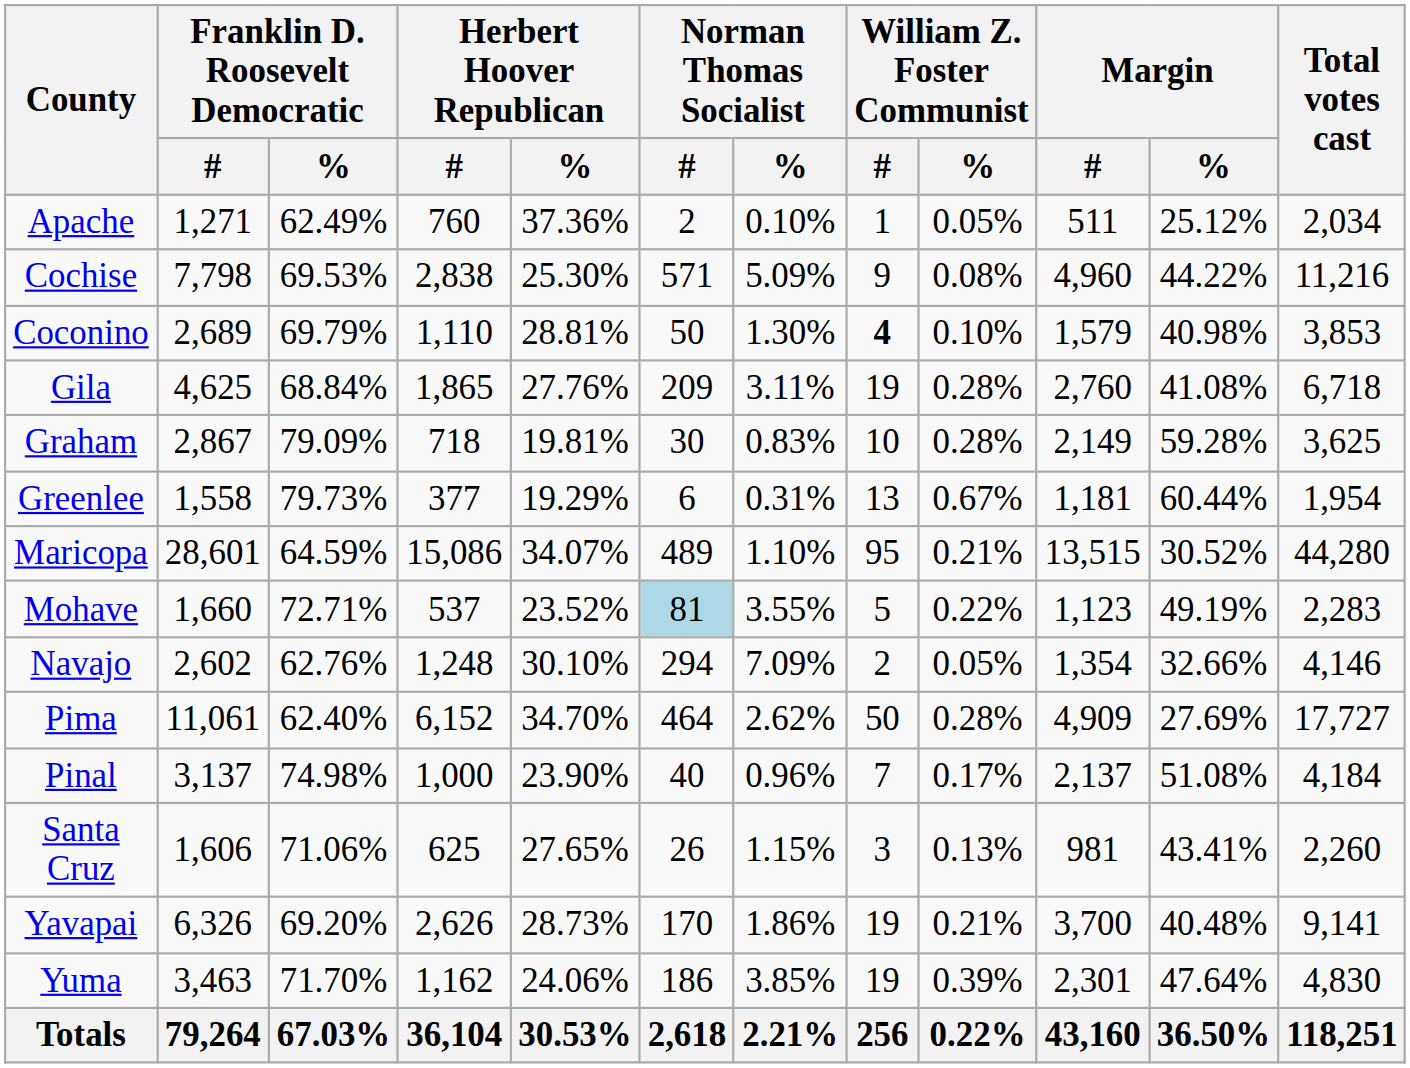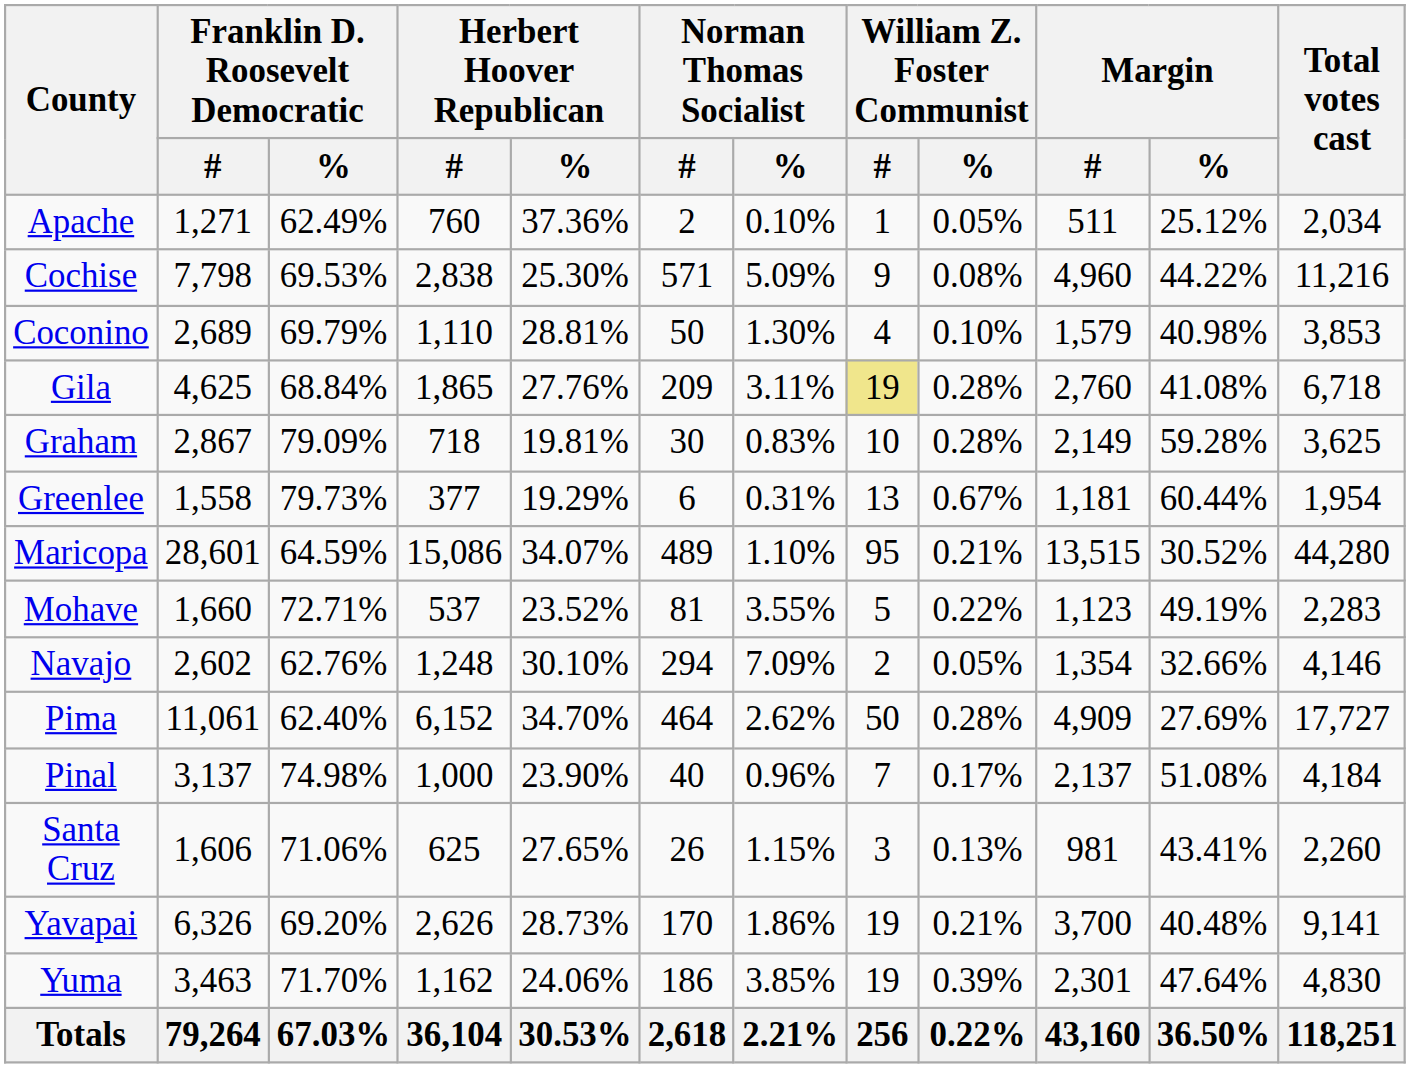(882, 331) bold -> (882, 331) normal
(882, 387) no background -> (882, 387) khaki background
(687, 608) lightblue background -> (687, 608) no background
